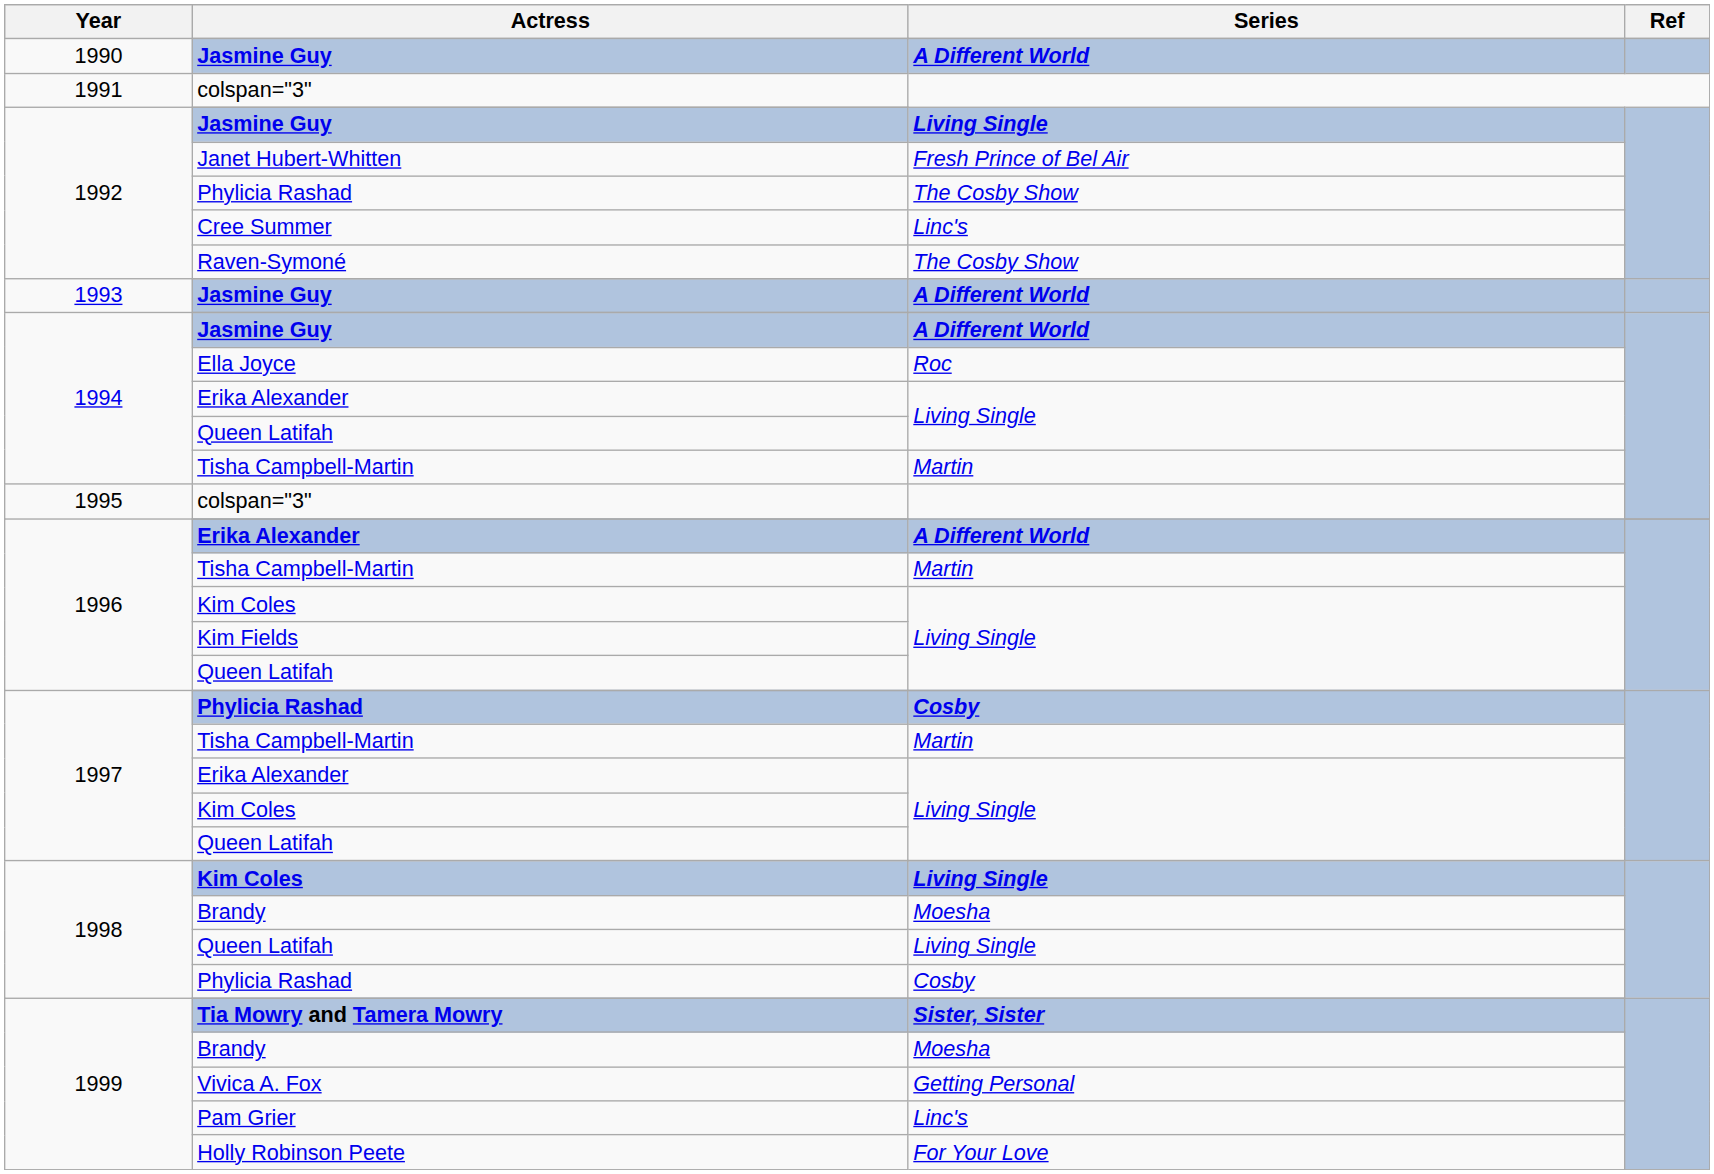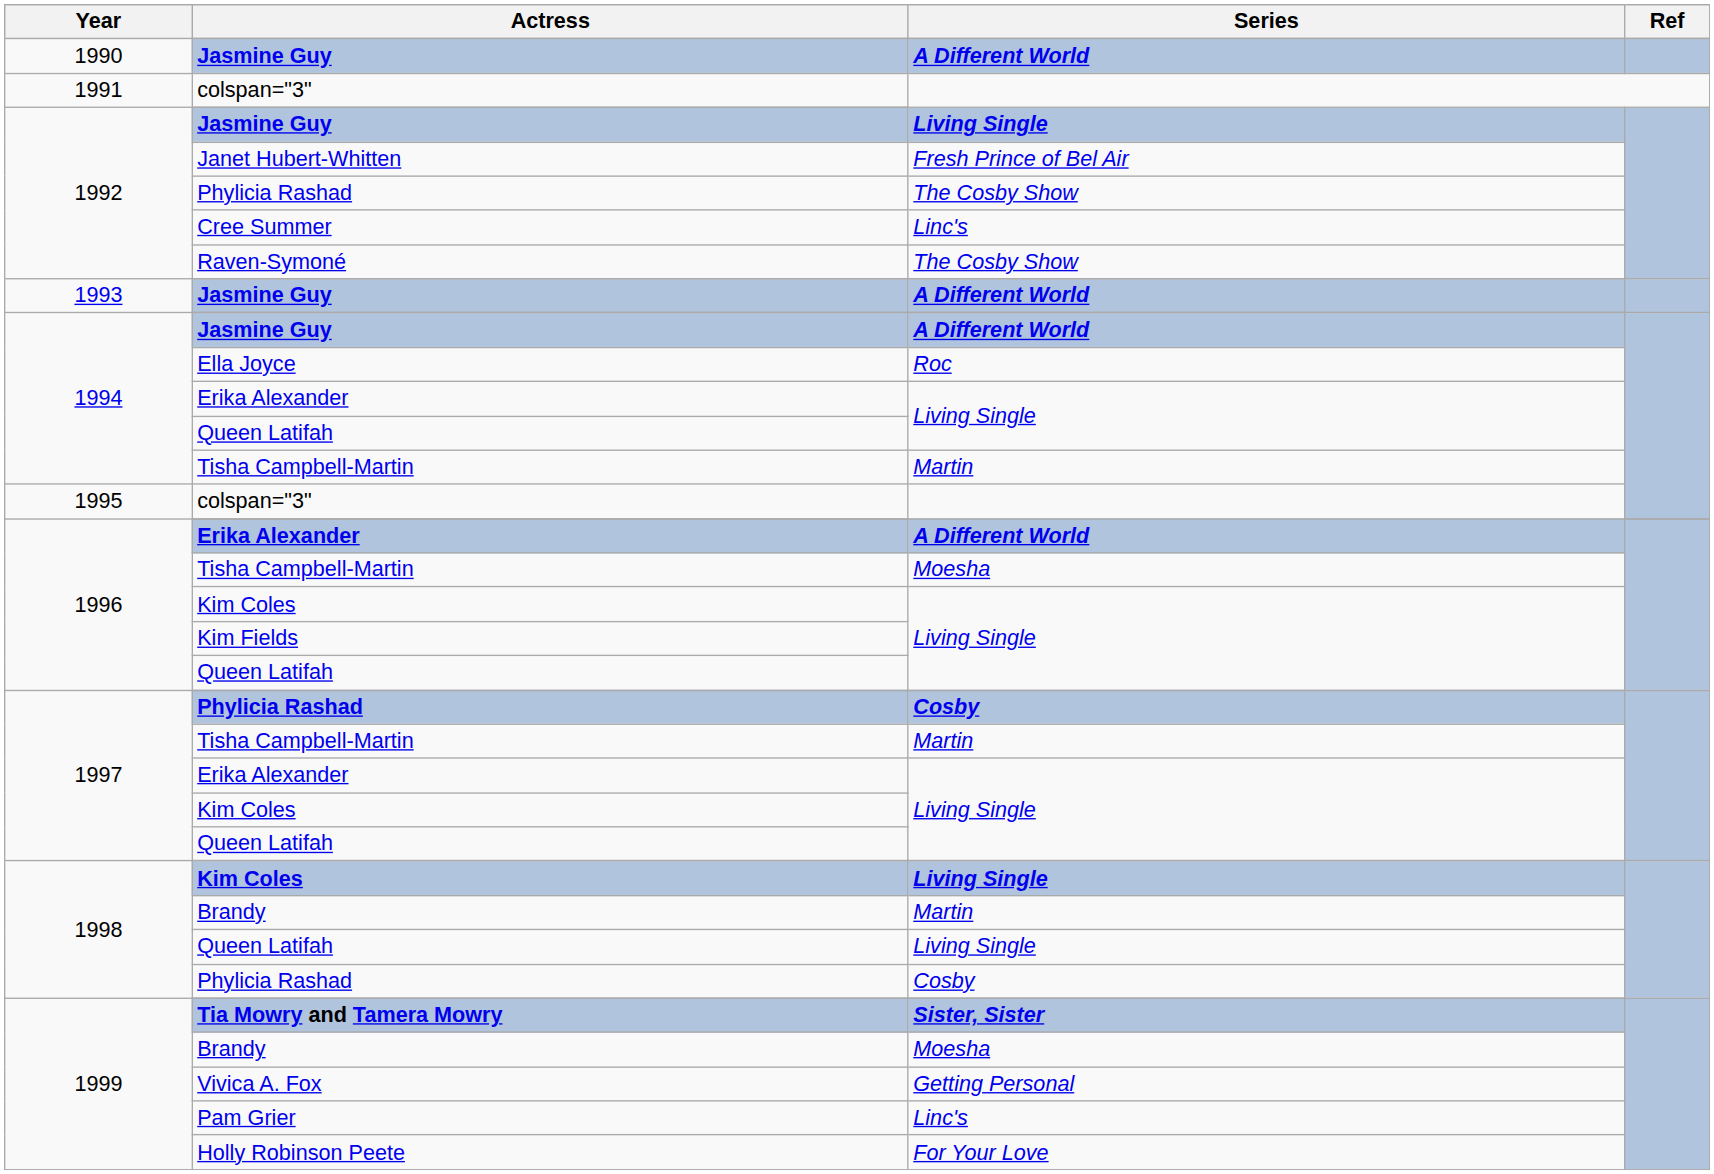(943, 569) Martin -> (952, 569) Moesha
(952, 912) Moesha -> (943, 912) Martin
